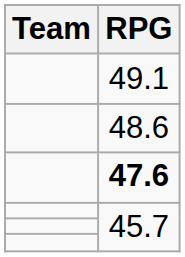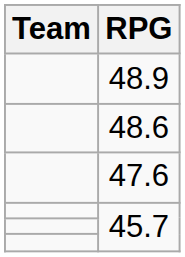(139, 78) 49.1 -> (139, 78) 48.9
(139, 176) bold -> (139, 176) normal
